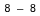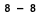(20, 9) normal -> (20, 9) bold
